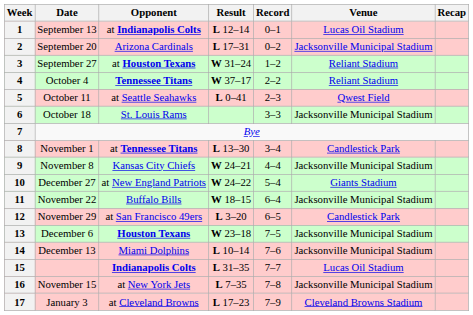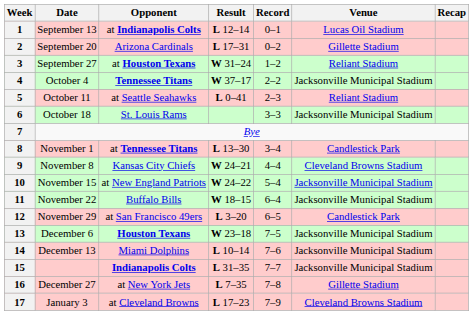(363, 47) Jacksonville Municipal Stadium -> (363, 47) Gillette Stadium
(363, 81) Reliant Stadium -> (363, 81) Jacksonville Municipal Stadium
(363, 98) Qwest Field -> (363, 98) Reliant Stadium
(363, 166) Jacksonville Municipal Stadium -> (363, 166) Cleveland Browns Stadium
(67, 183) December 27 -> (67, 183) November 15
(363, 183) Giants Stadium -> (363, 183) Jacksonville Municipal Stadium
(363, 268) Lucas Oil Stadium -> (363, 268) Jacksonville Municipal Stadium
(67, 285) November 15 -> (67, 285) December 27
(363, 285) Jacksonville Municipal Stadium -> (363, 285) Gillette Stadium
